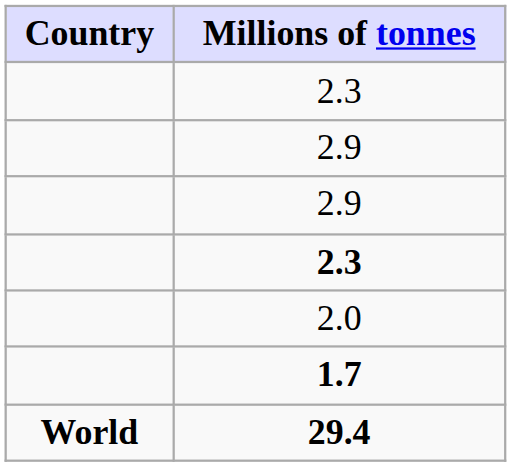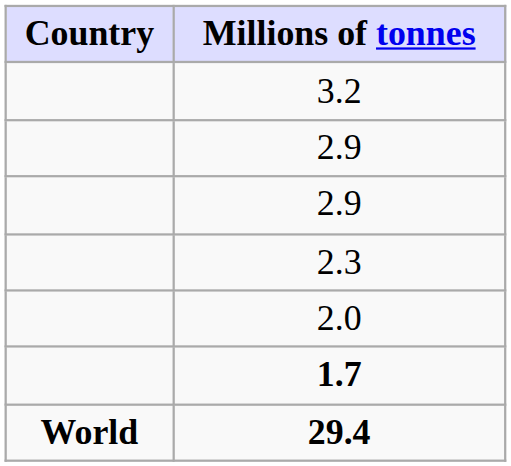(339, 90) 2.3 -> (339, 90) 3.2
(339, 261) bold -> (339, 261) normal
